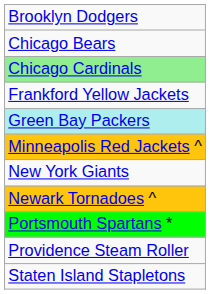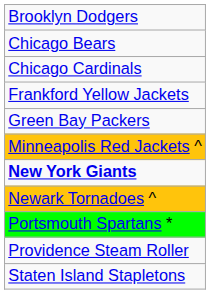(75, 69) lightgreen background -> (75, 69) no background
(79, 120) paleturquoise background -> (79, 120) no background
(69, 172) normal -> (72, 172) bold
